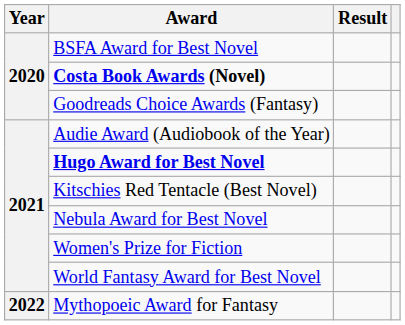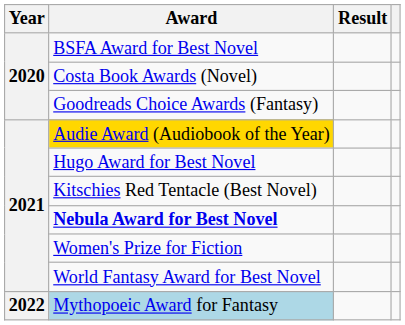(159, 76) bold -> (155, 76) normal
(191, 133) no background -> (191, 133) gold background
(159, 162) bold -> (154, 162) normal
(160, 219) normal -> (165, 219) bold
(166, 305) no background -> (166, 305) lightblue background
